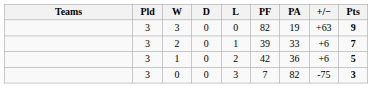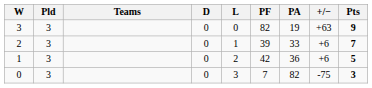columns swapped: (69, 12) <-> (177, 12)
